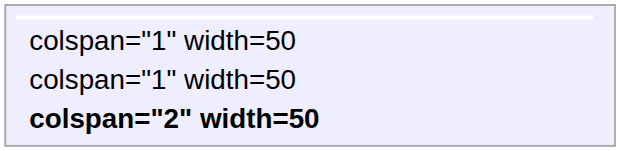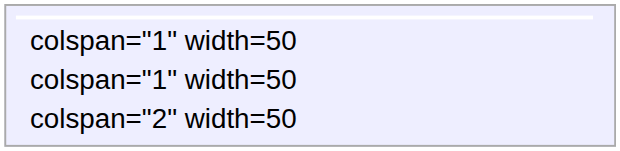(174, 118) bold -> (163, 118) normal
